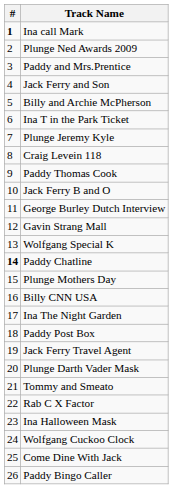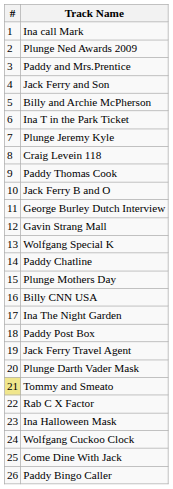(10, 31) bold -> (10, 31) normal
(13, 262) bold -> (13, 262) normal
(13, 386) no background -> (13, 386) khaki background
